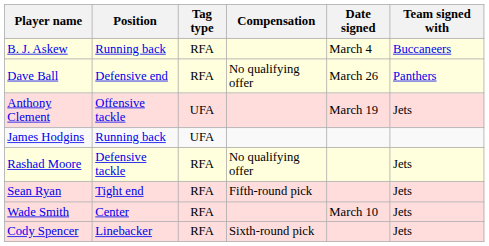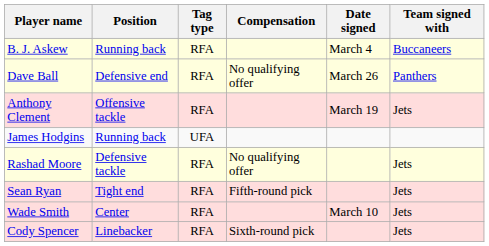(202, 110) UFA -> (202, 110) RFA
